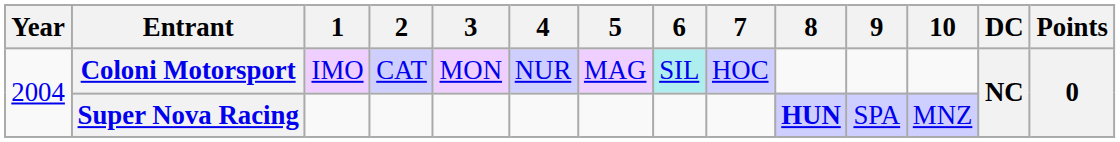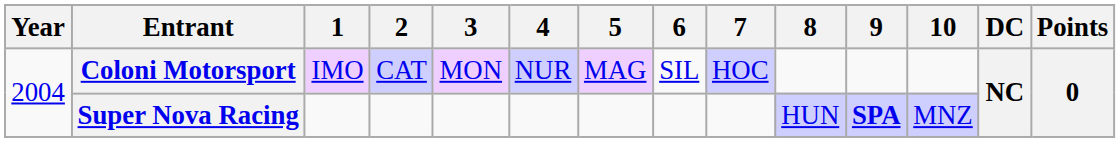(679, 70) paleturquoise background -> (679, 70) no background
(811, 114) bold -> (810, 114) normal
(877, 114) normal -> (876, 114) bold
